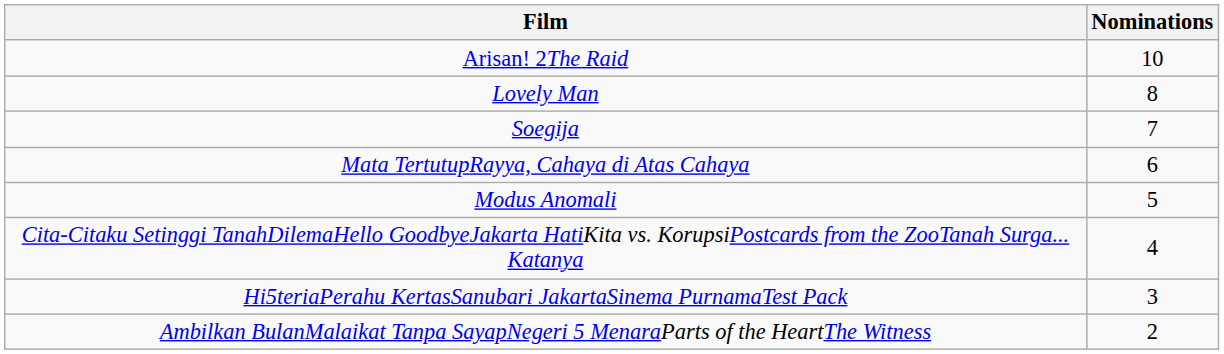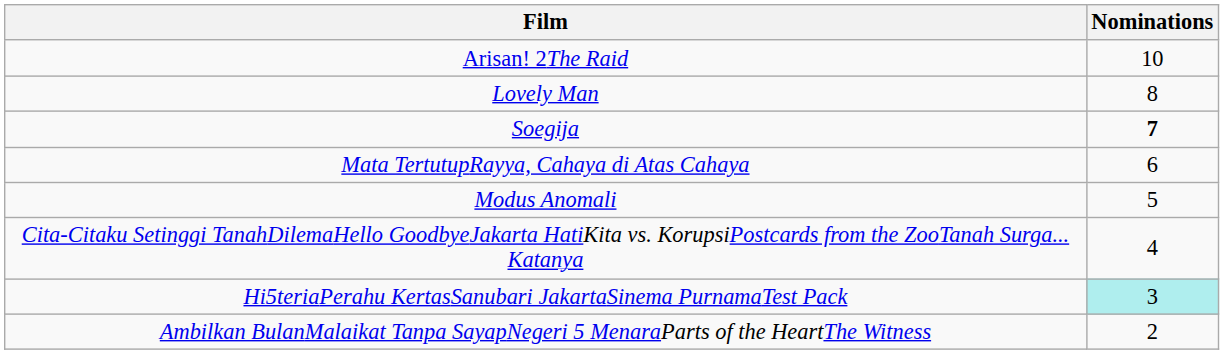(1152, 128) normal -> (1152, 128) bold
(1152, 296) no background -> (1152, 296) paleturquoise background
